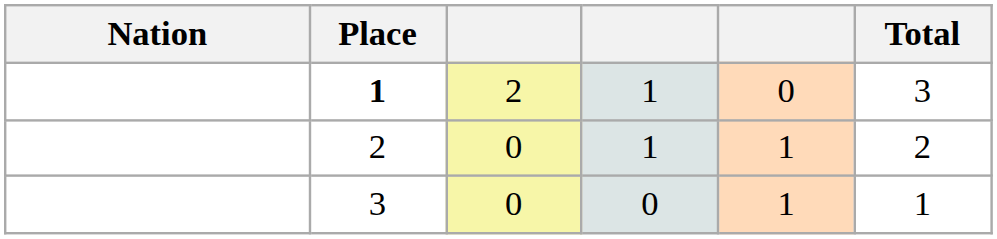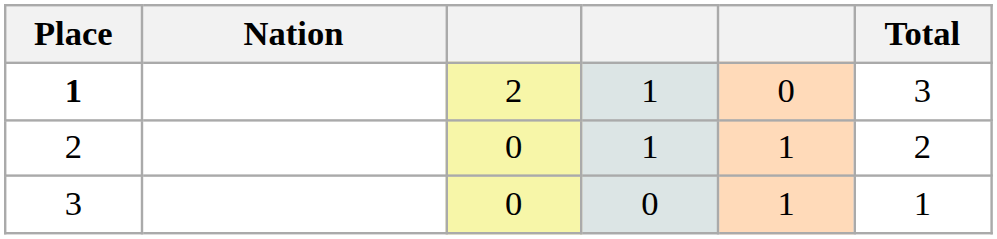columns swapped: (377, 33) <-> (157, 33)
